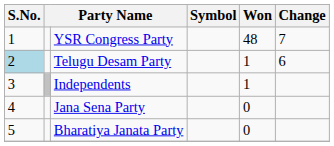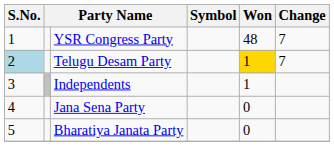(247, 61) no background -> (247, 61) gold background
(282, 61) 6 -> (282, 61) 7
